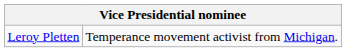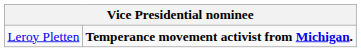(212, 36) normal -> (219, 36) bold
